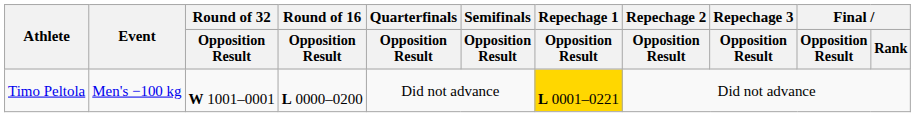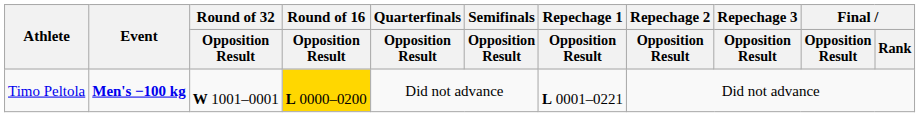(137, 90) normal -> (139, 90) bold
(322, 99) no background -> (326, 99) gold background
(578, 99) gold background -> (583, 99) no background
